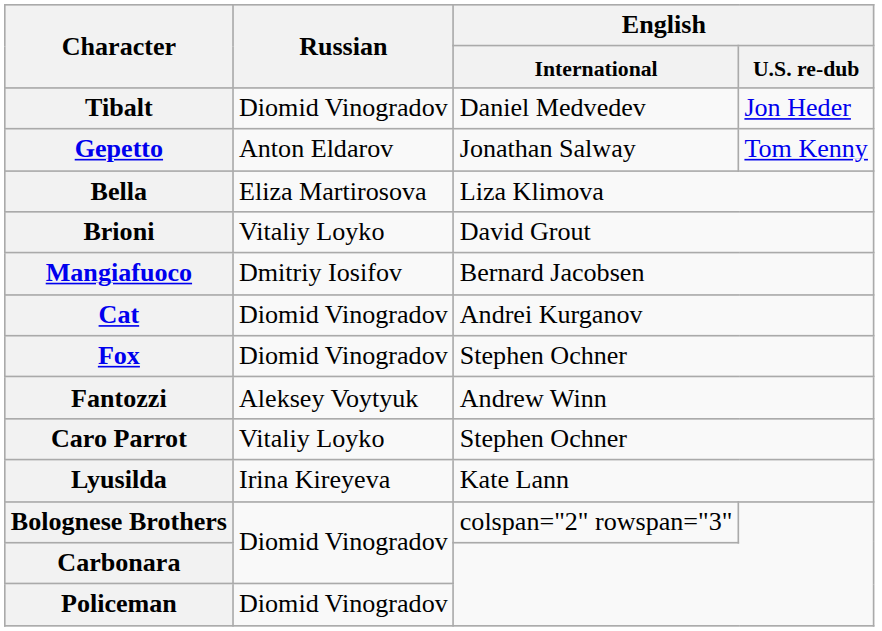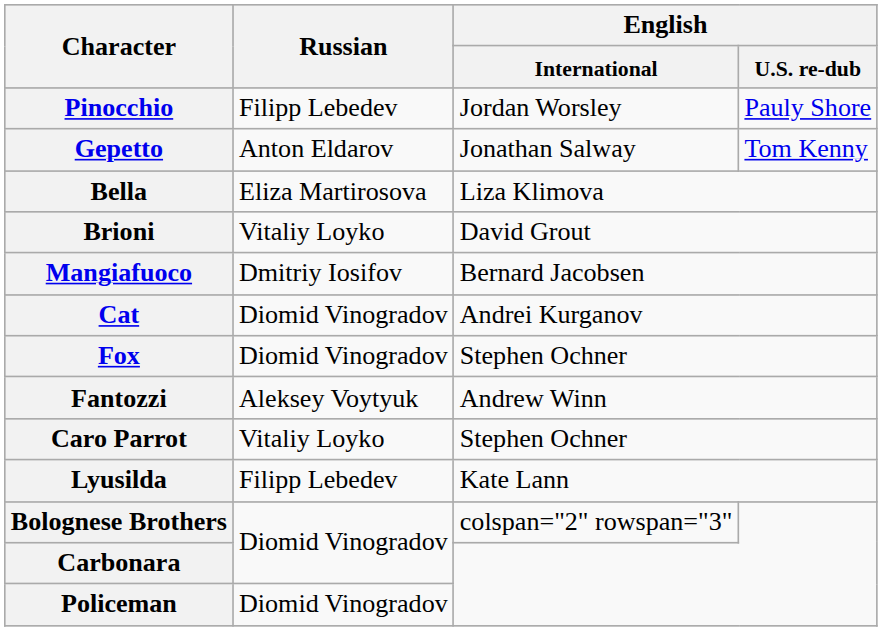+ row: (119, 107)
- row: (119, 107)
(315, 480) Irina Kireyeva -> (318, 480) Filipp Lebedev
